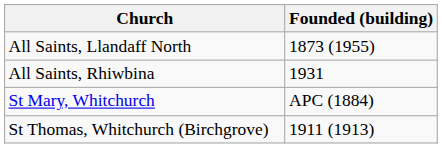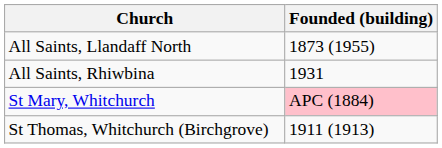(331, 101) no background -> (331, 101) pink background
